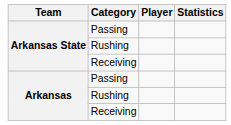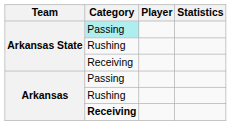(109, 29) no background -> (106, 29) paleturquoise background
(114, 112) normal -> (112, 112) bold
